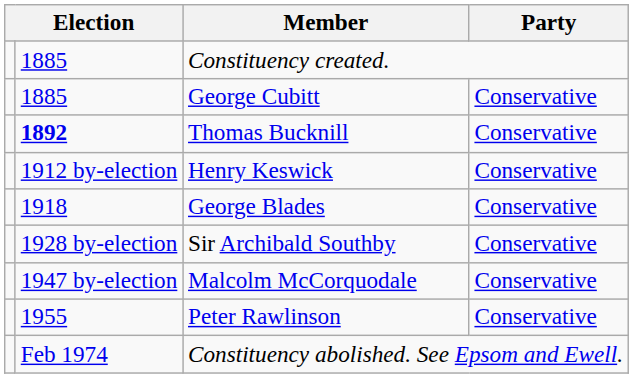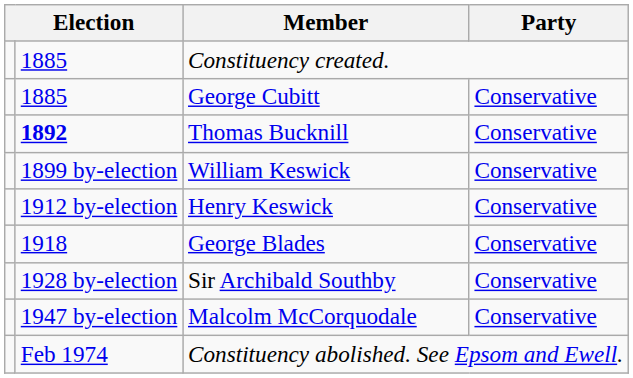+ row: (269, 170)
- row: (264, 317)
